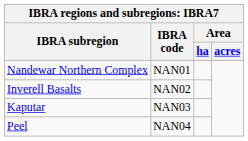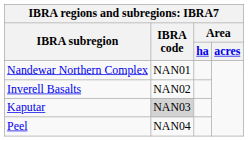(172, 107) no background -> (172, 107) lightgrey background
